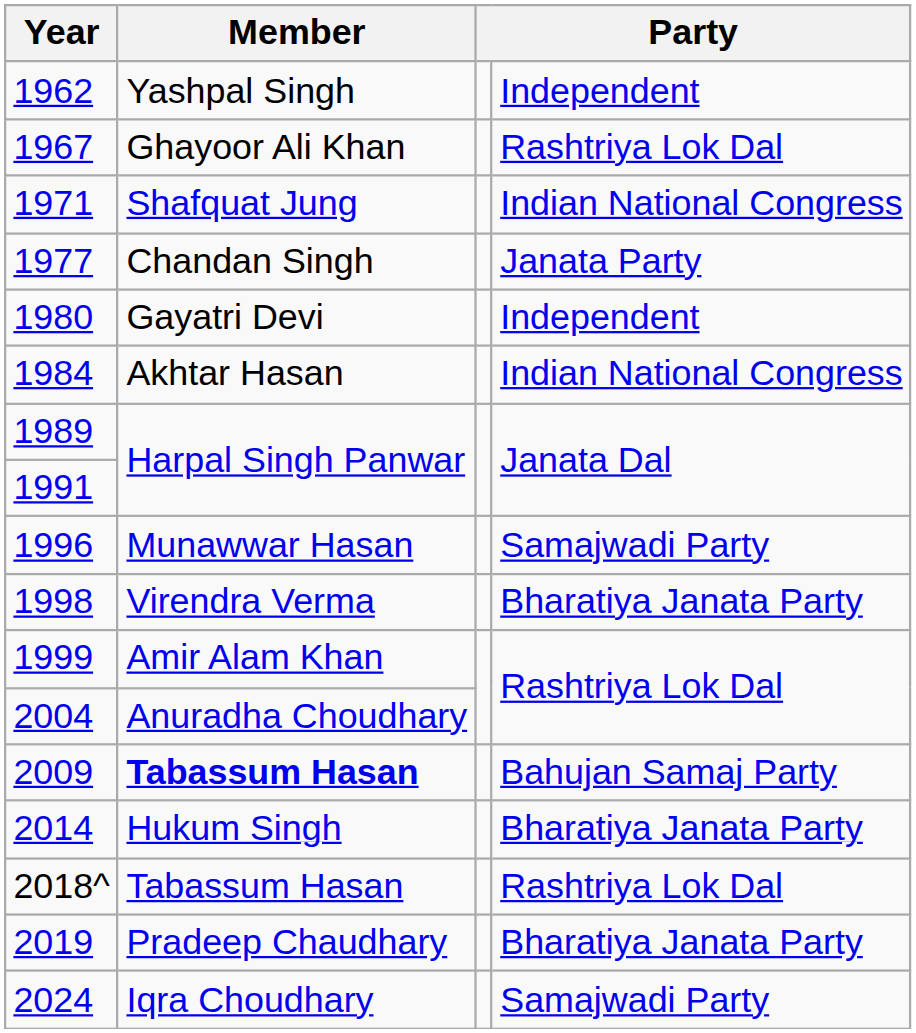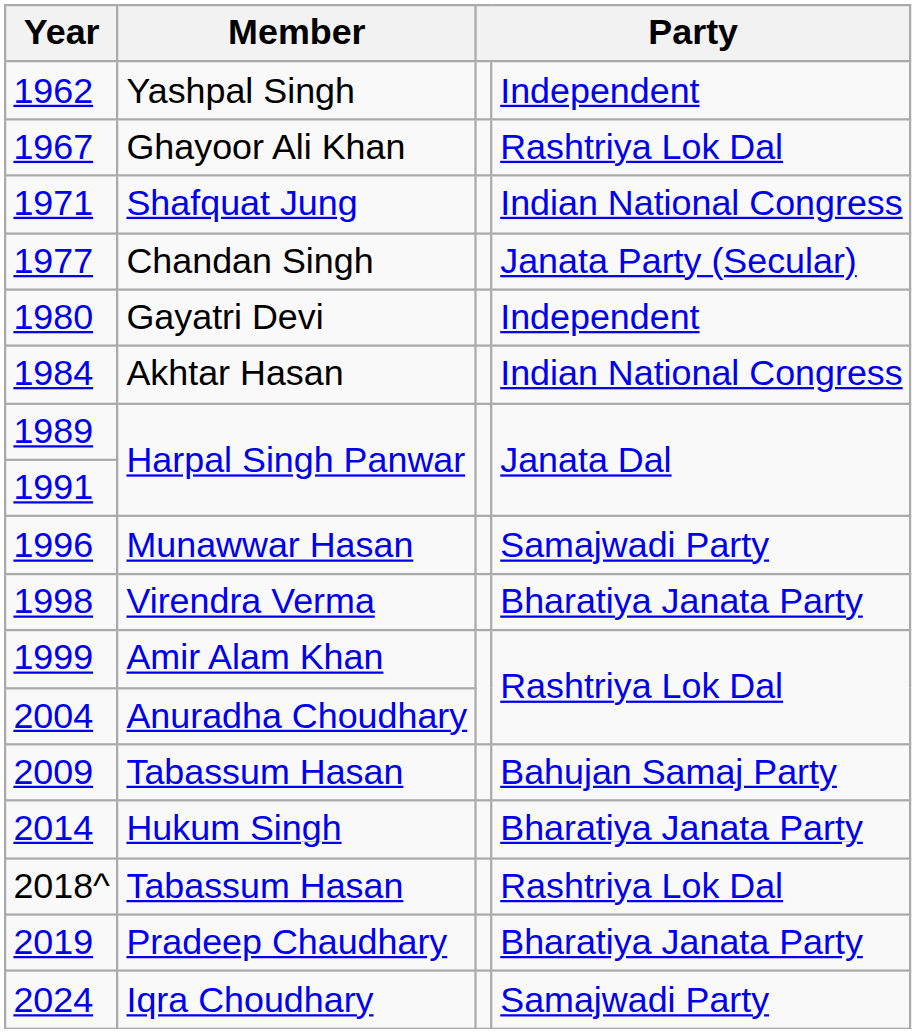(601, 260) Janata Party -> (679, 260) Janata Party (Secular)
(273, 771) bold -> (265, 771) normal
